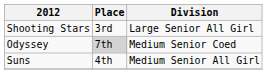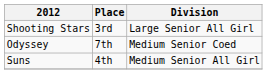(104, 45) lightgrey background -> (104, 45) no background
